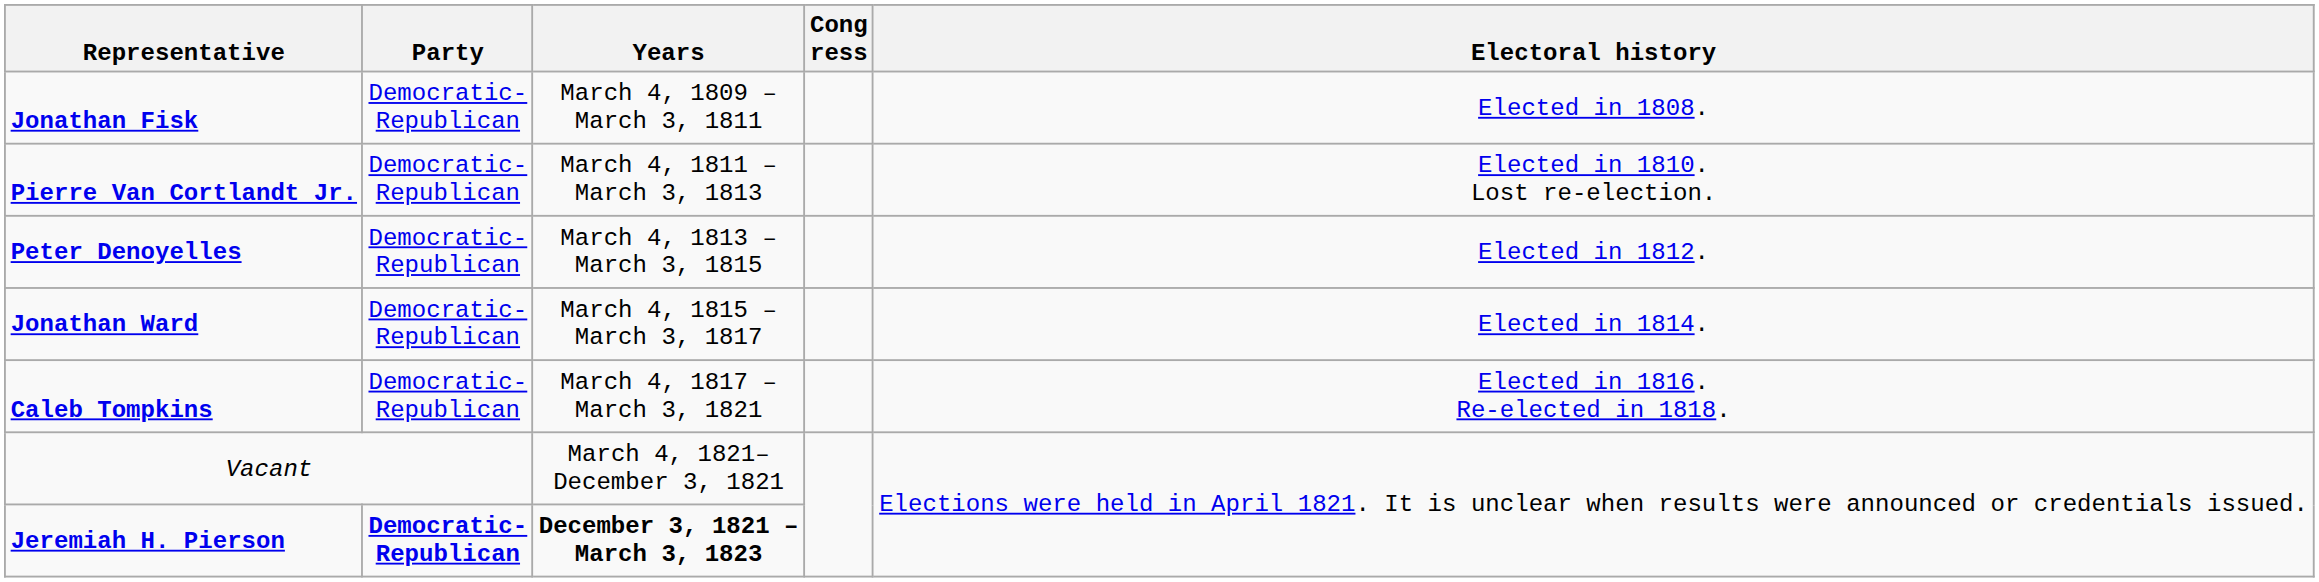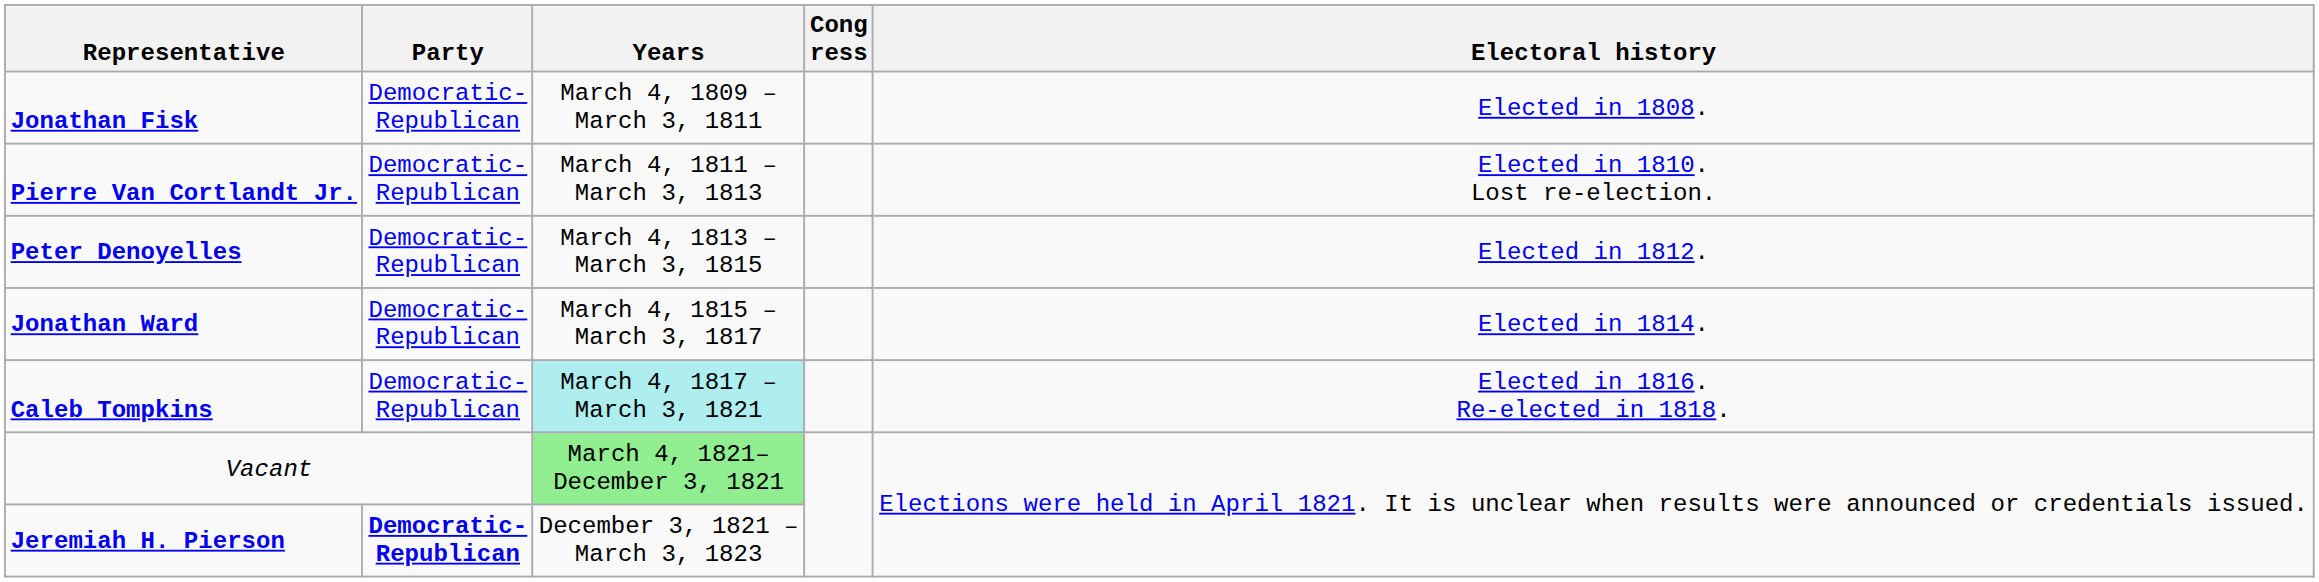(669, 397) no background -> (669, 397) paleturquoise background
(669, 469) no background -> (669, 469) lightgreen background
(669, 541) bold -> (669, 541) normal
